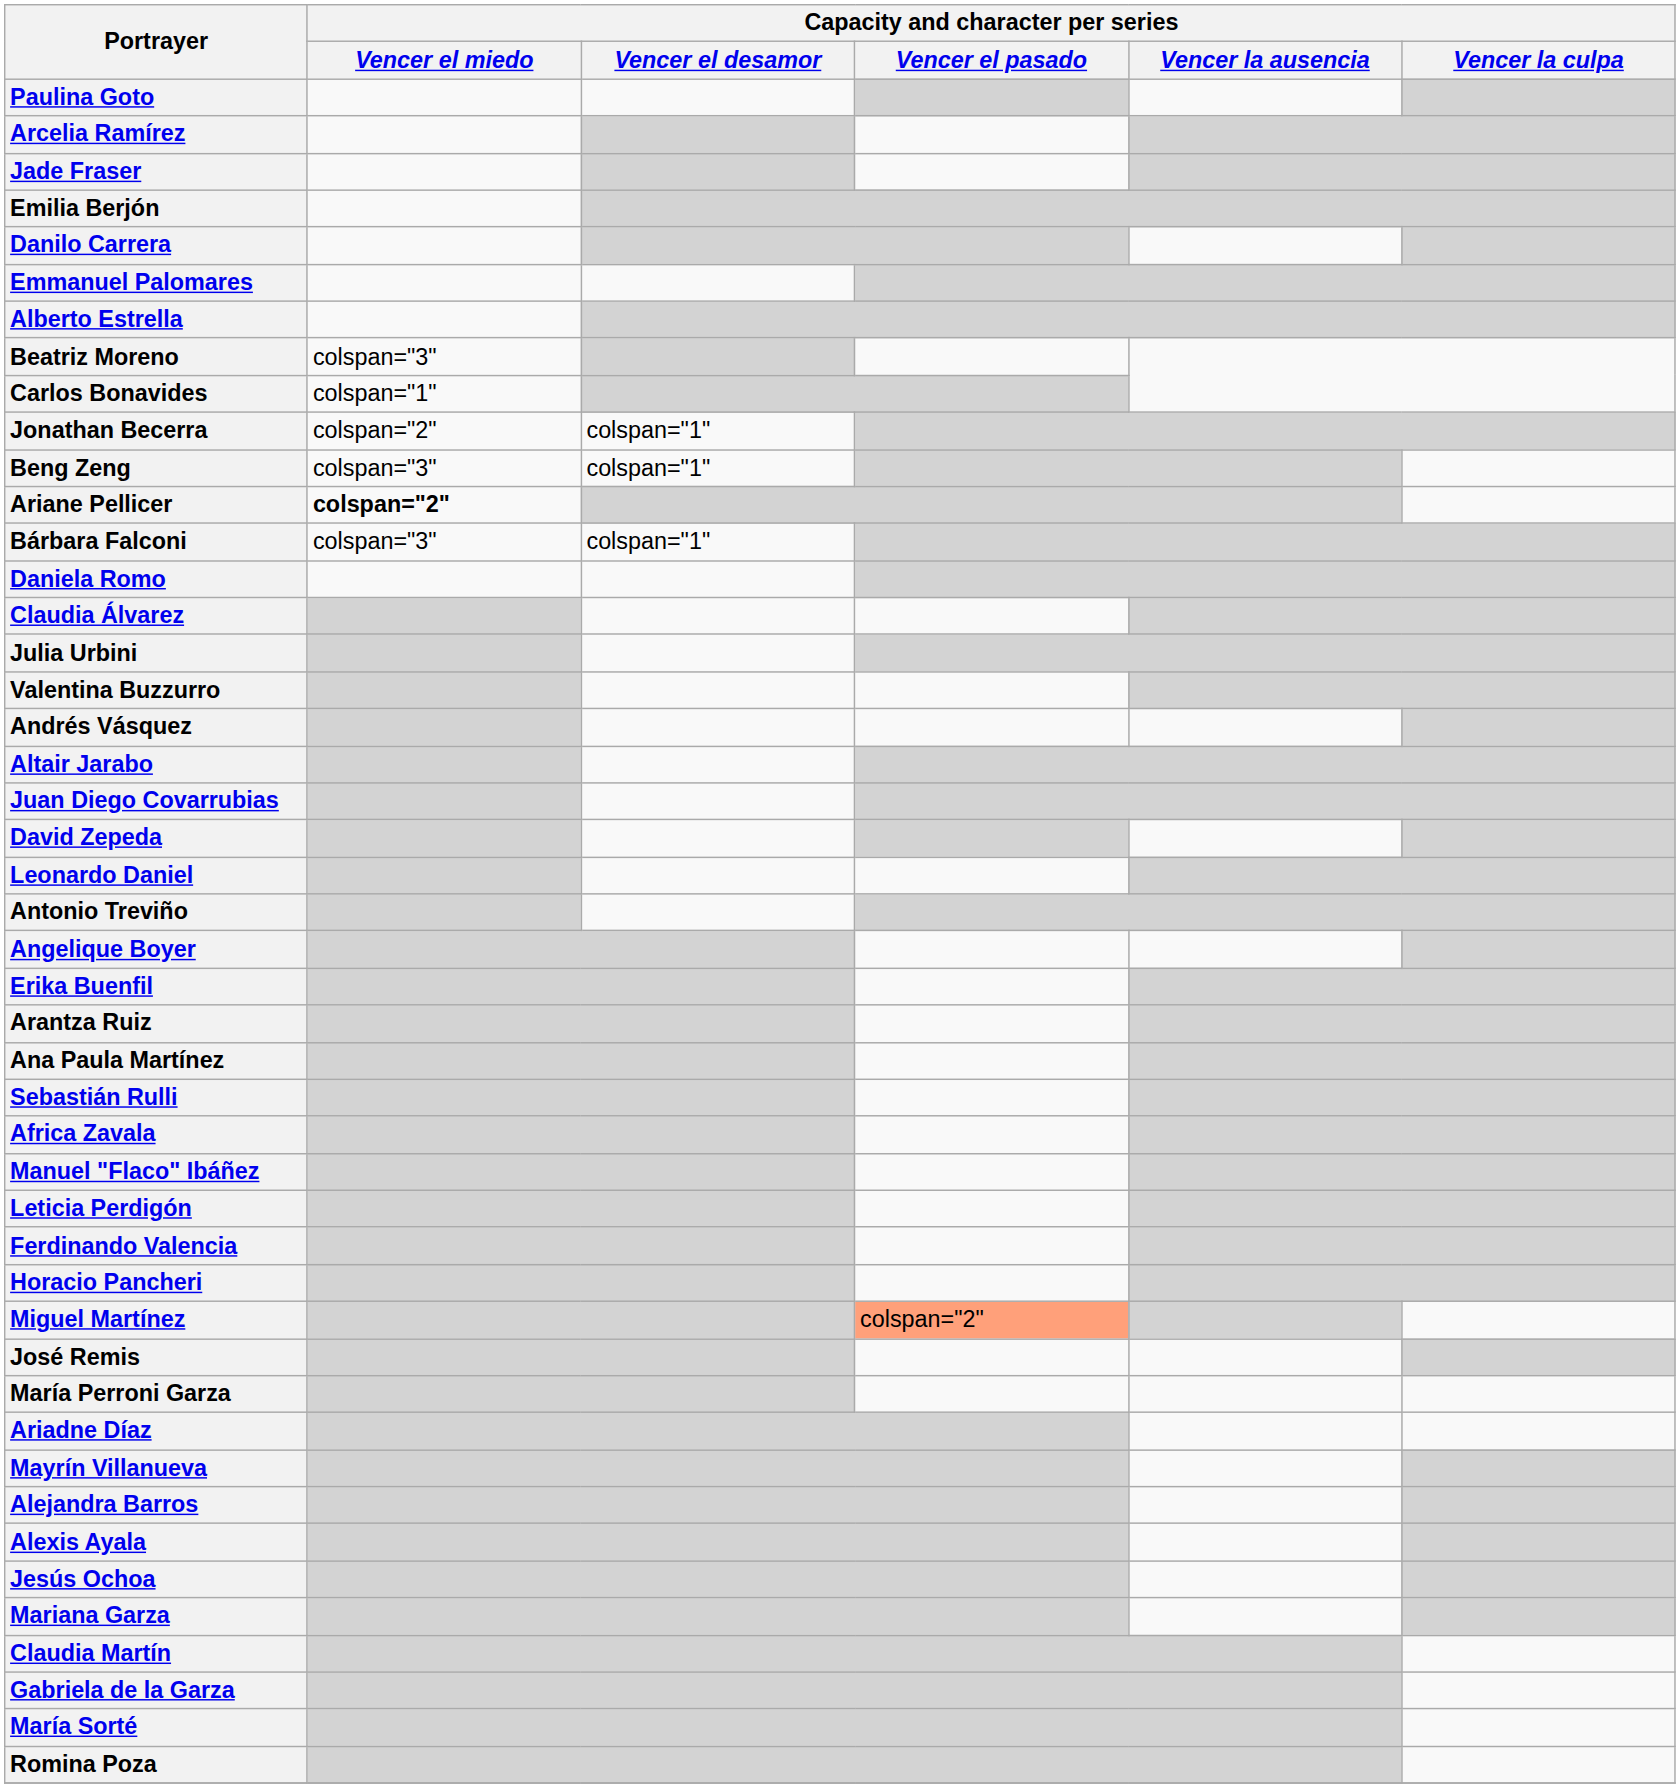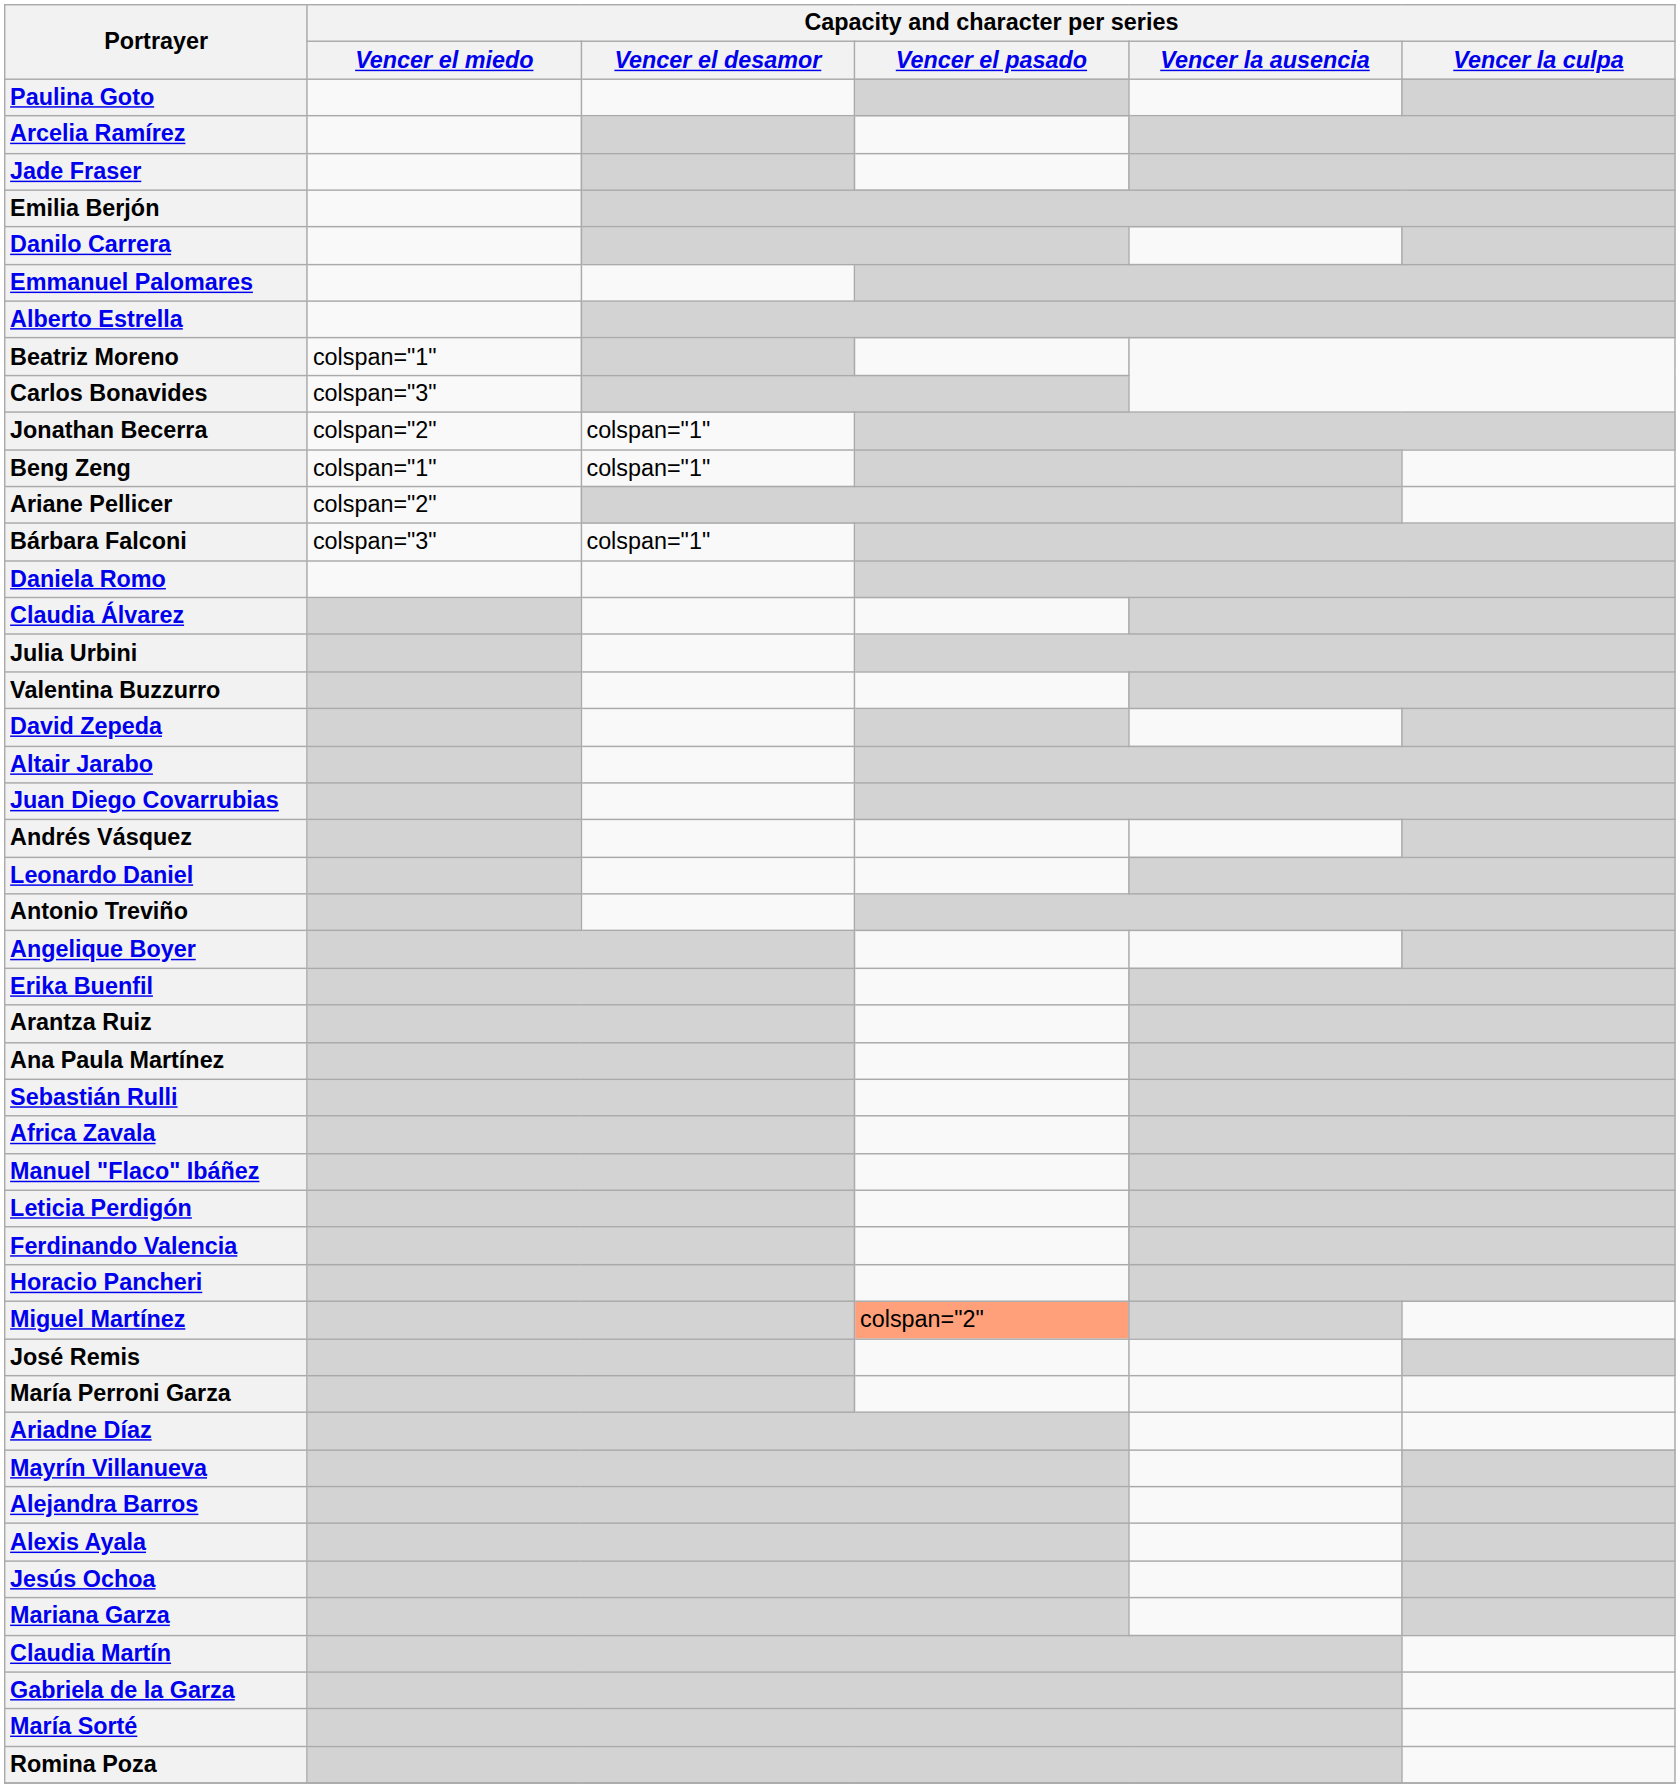(375, 356) colspan="3" -> (375, 356) colspan="1"
(375, 393) colspan="1" -> (375, 393) colspan="3"
(375, 467) colspan="3" -> (375, 467) colspan="1"
(381, 504) bold -> (375, 504) normal
rows swapped: (86, 838) <-> (101, 726)
